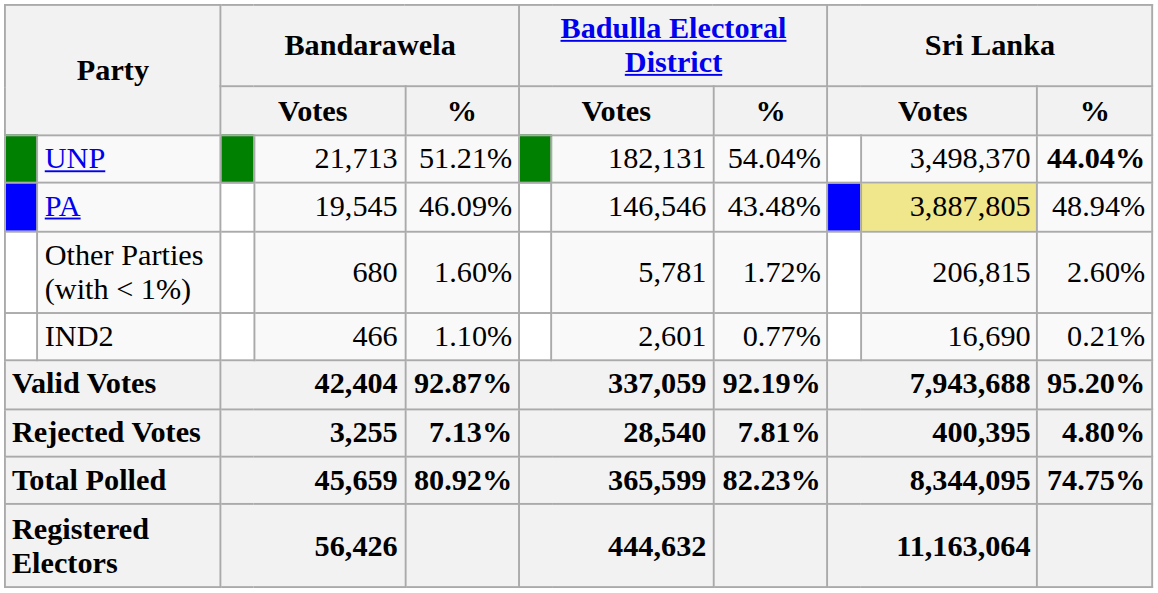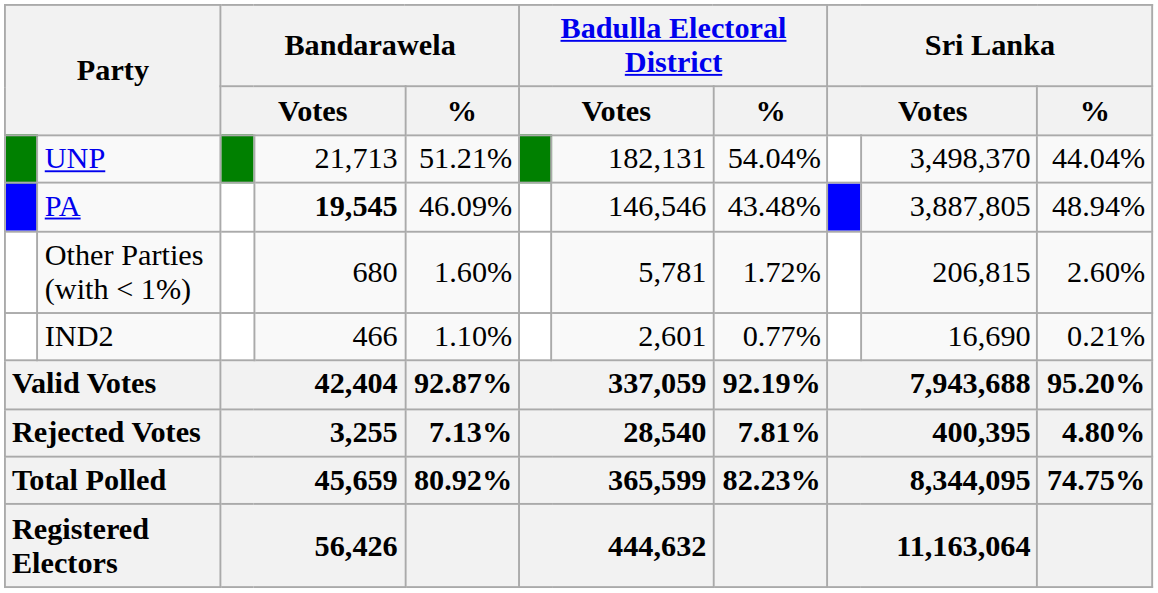(1096, 158) bold -> (1099, 158) normal
(356, 206) normal -> (356, 206) bold
(970, 206) khaki background -> (970, 206) no background
